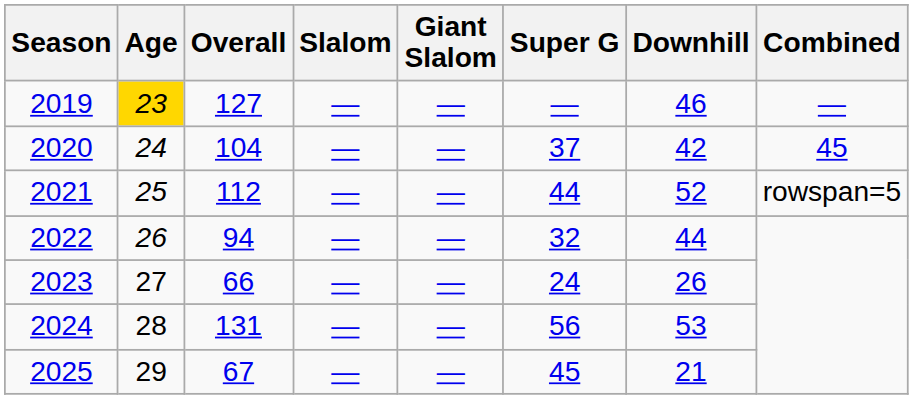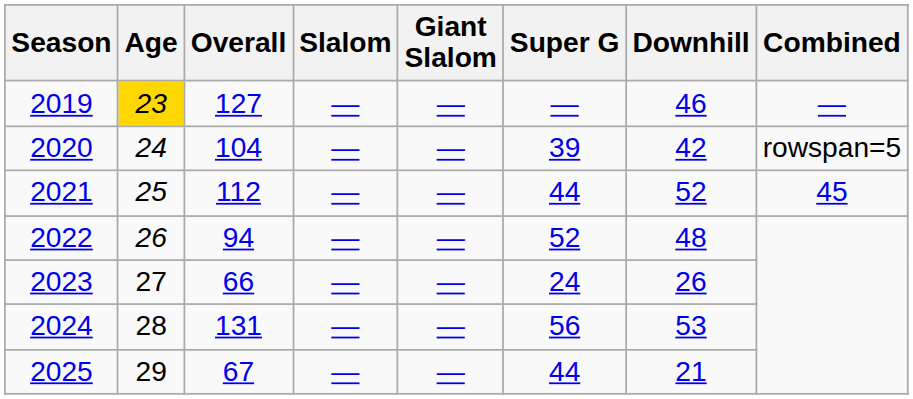(565, 147) 37 -> (565, 147) 39
(832, 147) 45 -> (832, 147) rowspan=5
(832, 192) rowspan=5 -> (832, 192) 45
(565, 237) 32 -> (565, 237) 52
(691, 237) 44 -> (691, 237) 48
(565, 371) 45 -> (565, 371) 44
